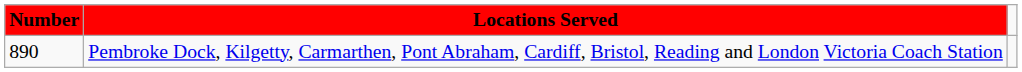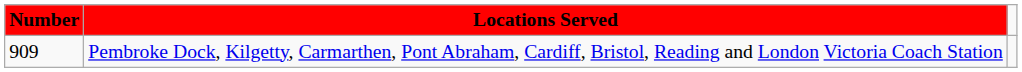(24, 51) 890 -> (24, 51) 909
